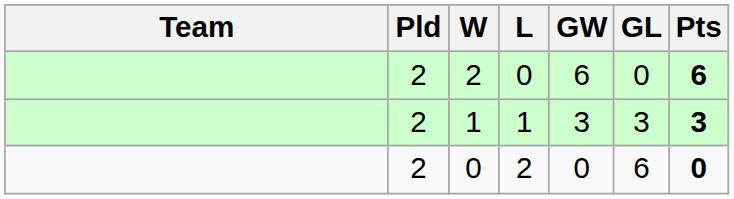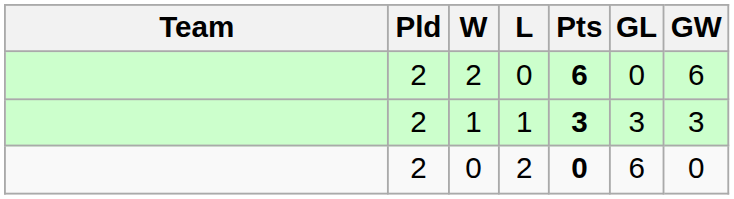columns swapped: (582, 27) <-> (699, 27)
